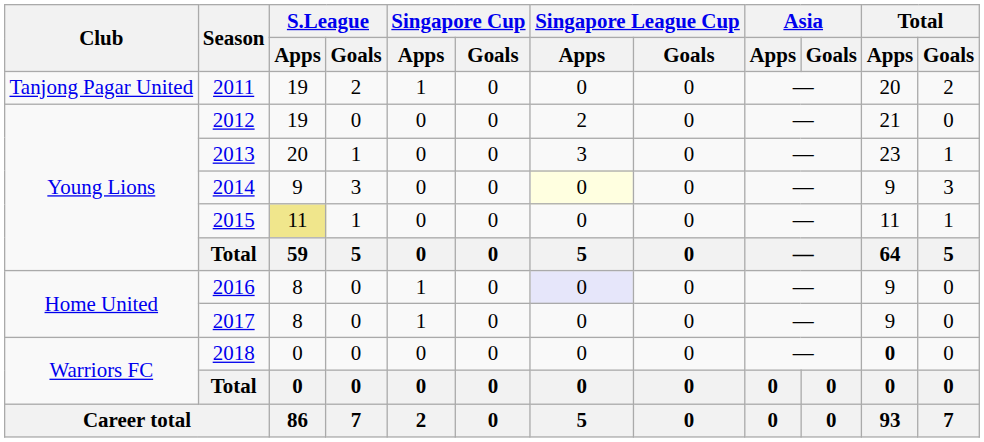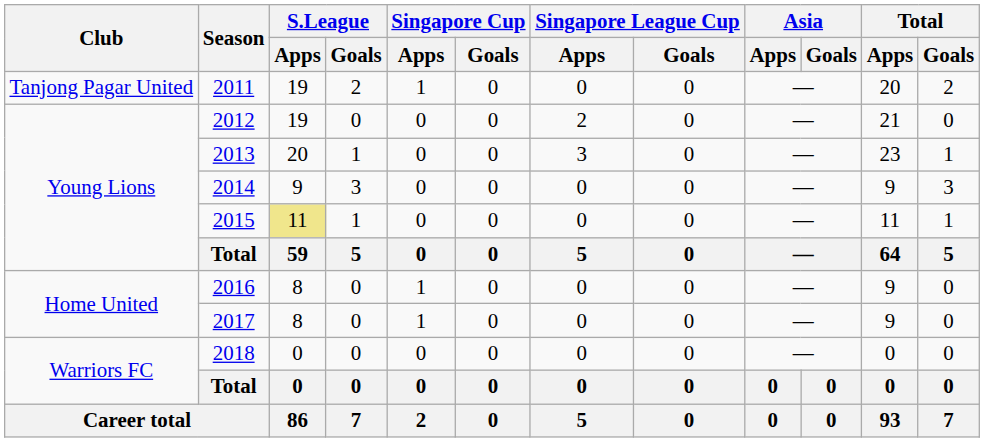(582, 187) lightyellow background -> (582, 187) no background
(582, 287) lavender background -> (582, 287) no background
(890, 353) bold -> (890, 353) normal
